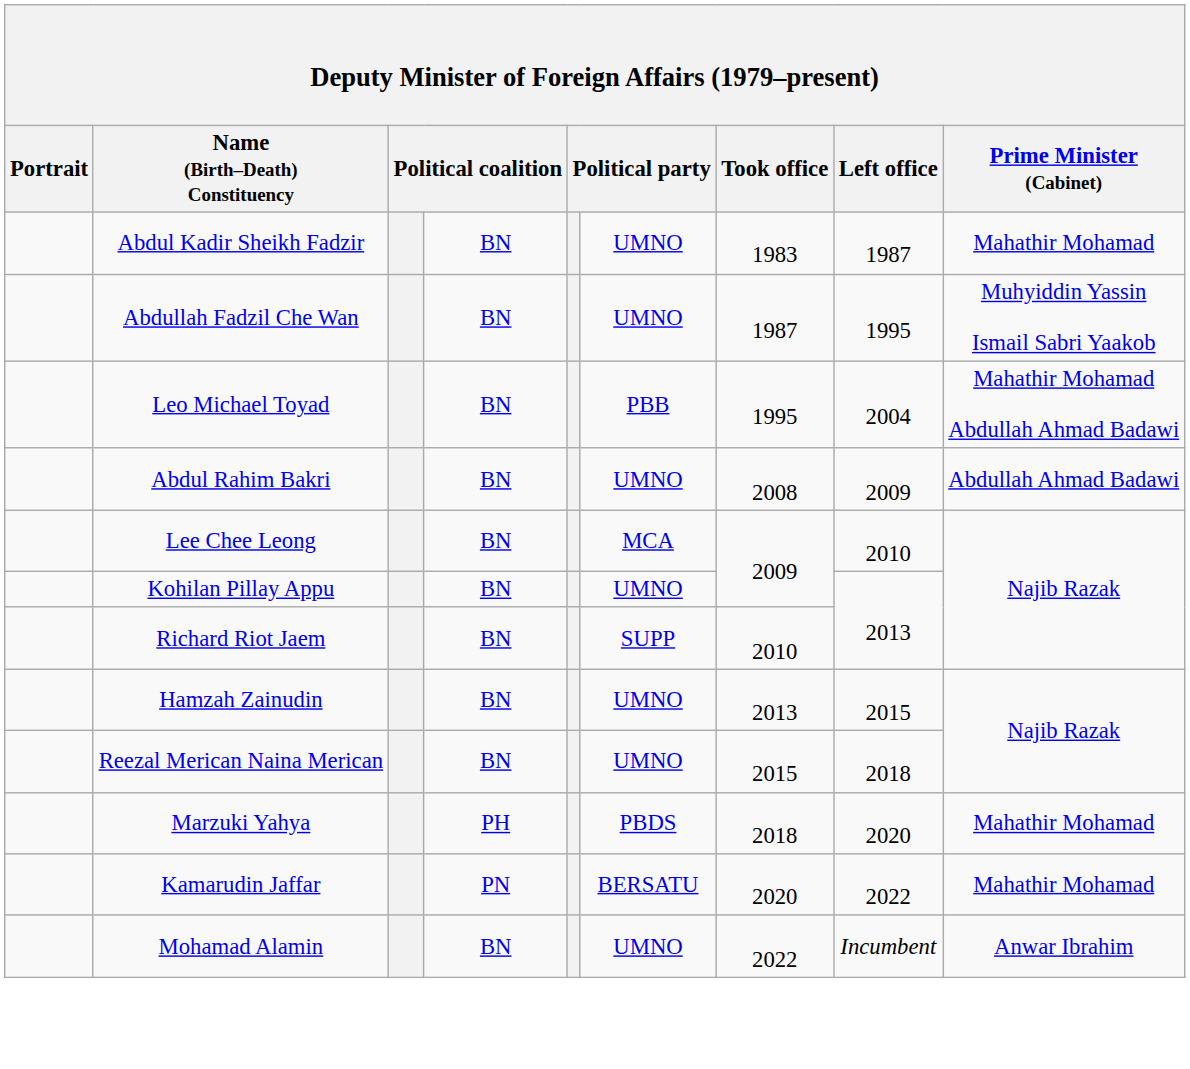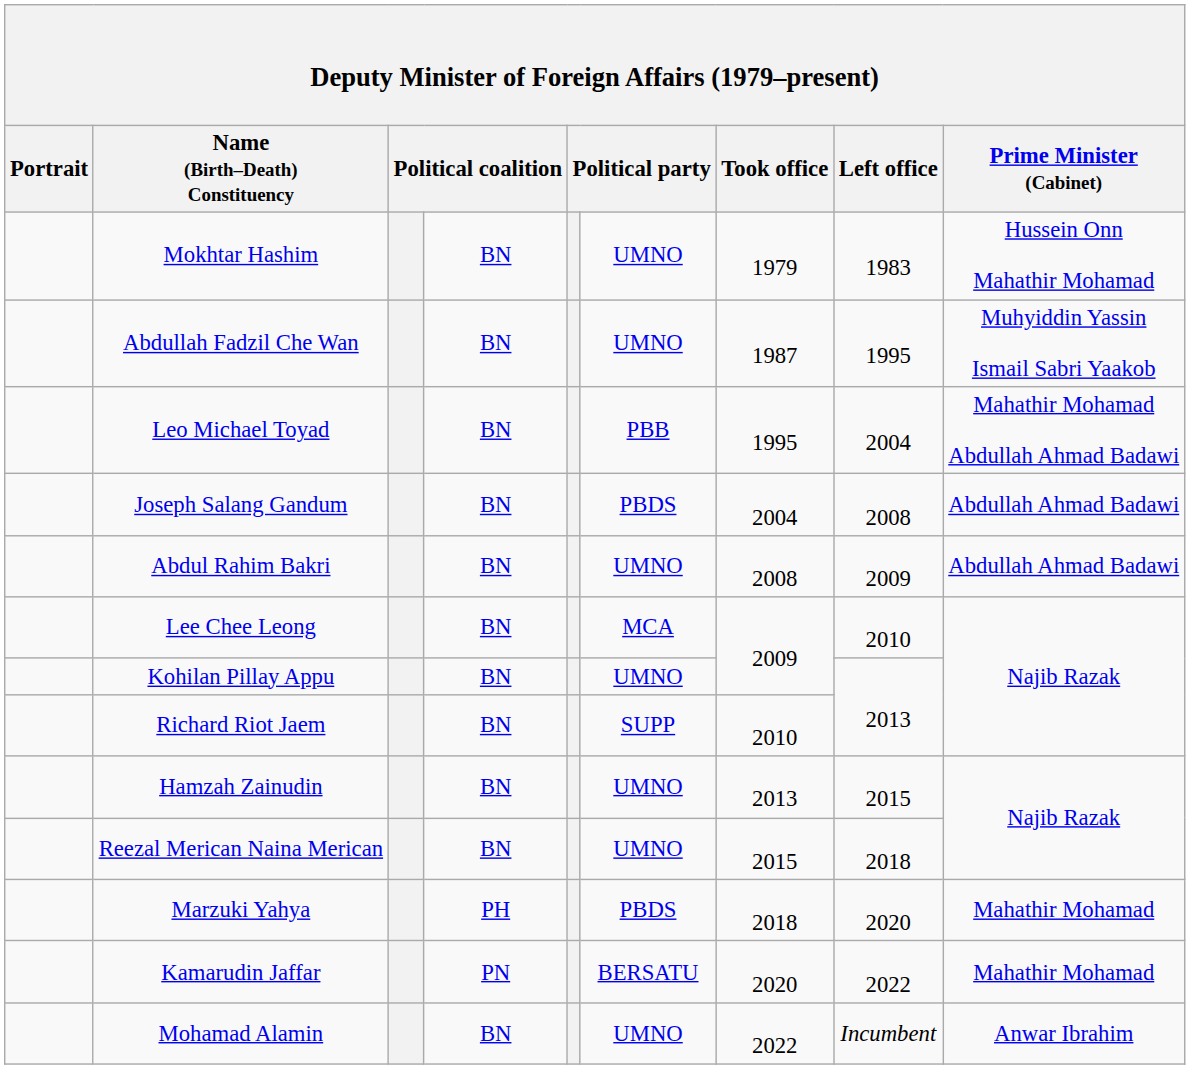+ row: (241, 255)
- row: (241, 242)
+ row: (241, 504)
